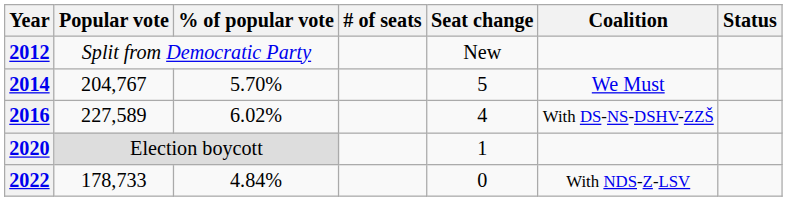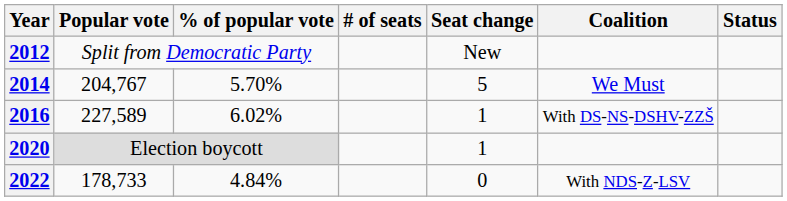(482, 116) 4 -> (482, 116) 1
